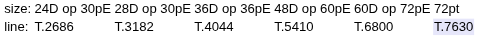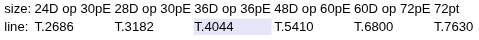(214, 26) no background -> (214, 26) lavender background
(454, 26) lavender background -> (454, 26) no background
